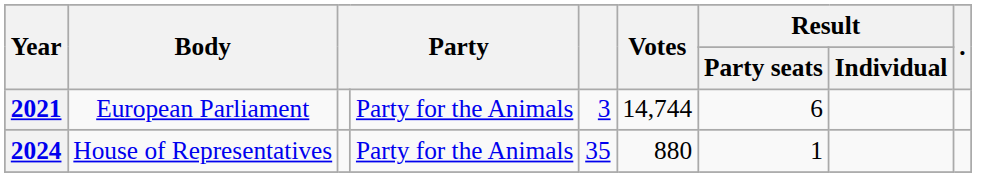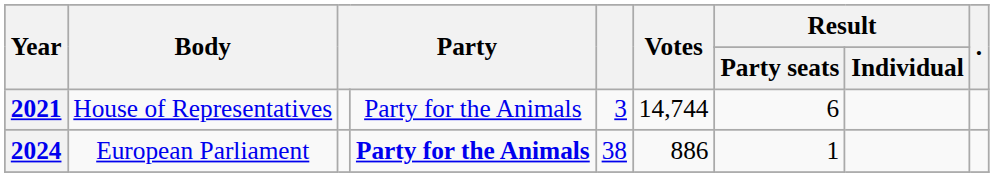(203, 109) European Parliament -> (203, 109) House of Representatives
(203, 151) House of Representatives -> (203, 151) European Parliament
(465, 151) normal -> (473, 151) bold
(598, 151) 35 -> (614, 151) 38
(673, 151) 880 -> (689, 151) 886
